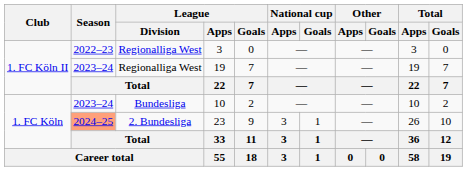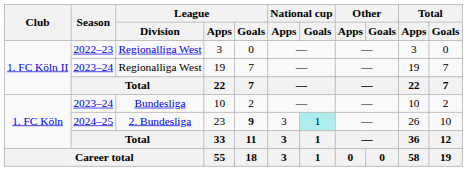(93, 121) lightsalmon background -> (93, 121) no background
(251, 121) normal -> (251, 121) bold
(318, 121) no background -> (318, 121) paleturquoise background
